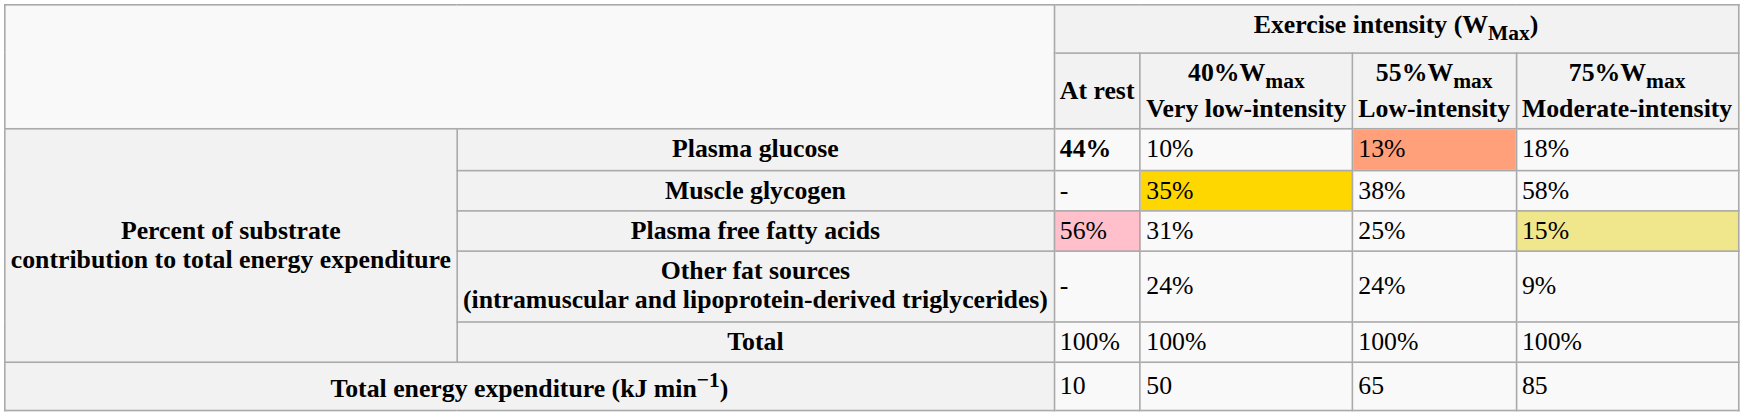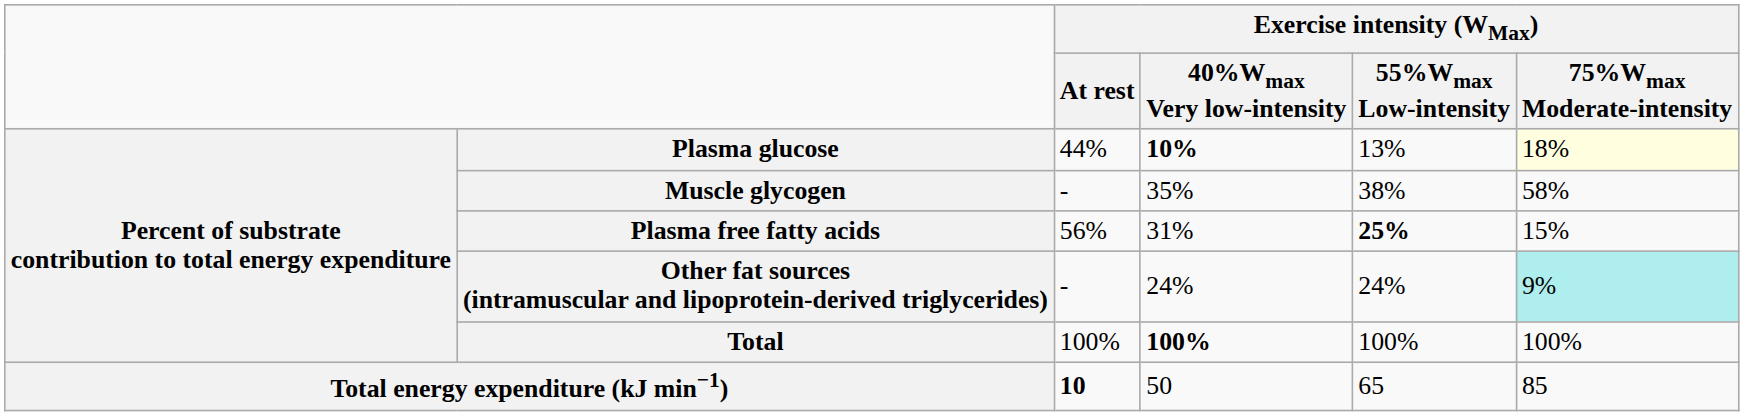(1086, 149) bold -> (1083, 149) normal
(1170, 149) normal -> (1172, 149) bold
(1382, 149) lightsalmon background -> (1382, 149) no background
(1546, 149) no background -> (1546, 149) lightyellow background
(1170, 189) gold background -> (1170, 189) no background
(1083, 230) pink background -> (1083, 230) no background
(1382, 230) normal -> (1384, 230) bold
(1546, 230) khaki background -> (1546, 230) no background
(1539, 286) no background -> (1539, 286) paleturquoise background
(1176, 341) normal -> (1179, 341) bold
(1073, 385) normal -> (1073, 385) bold
